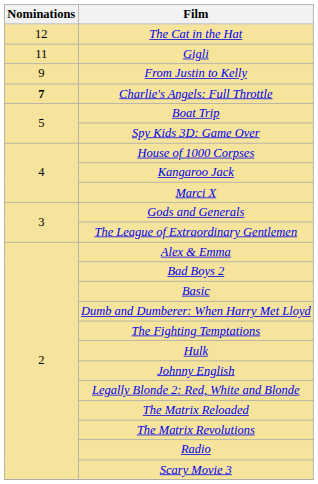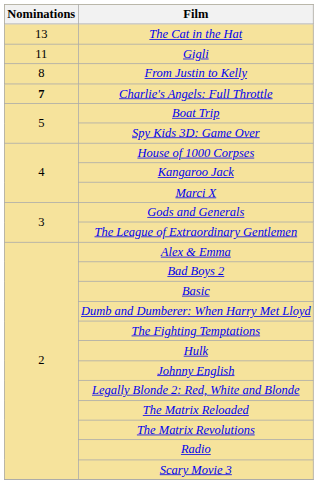(41, 34) 12 -> (41, 34) 13
(41, 73) 9 -> (41, 73) 8
